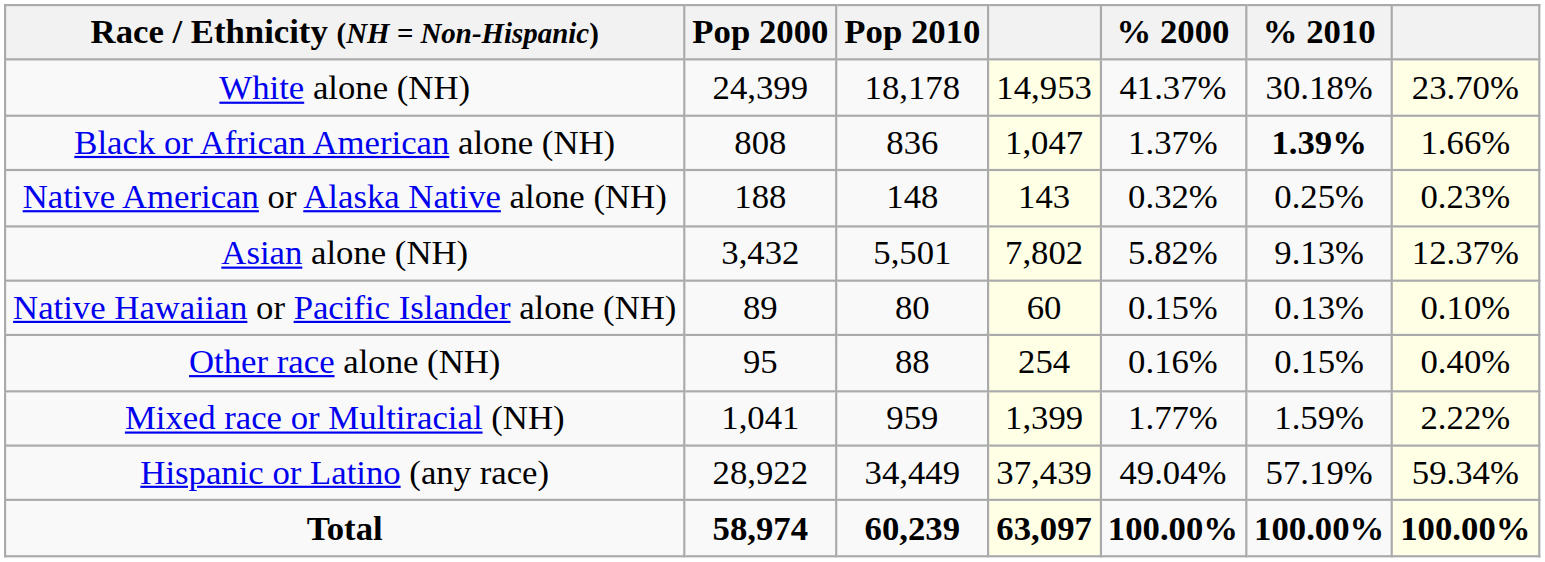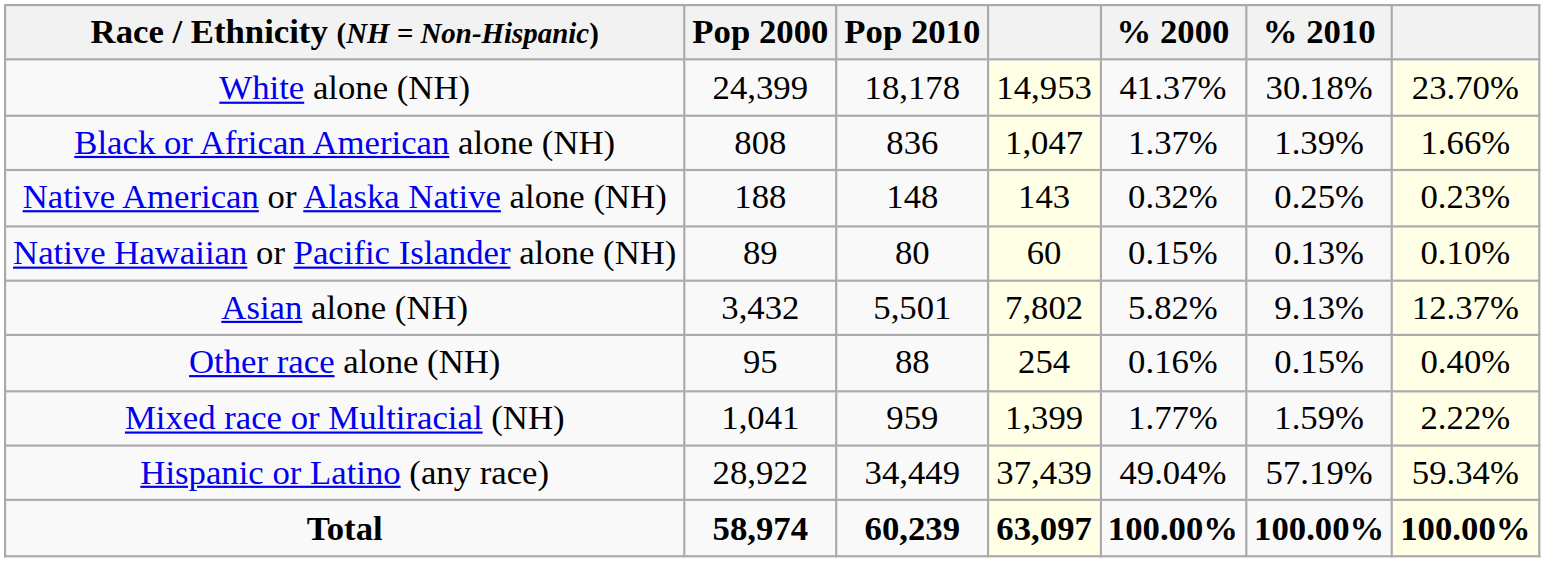(1319, 142) bold -> (1319, 142) normal
rows swapped: (345, 252) <-> (345, 307)
